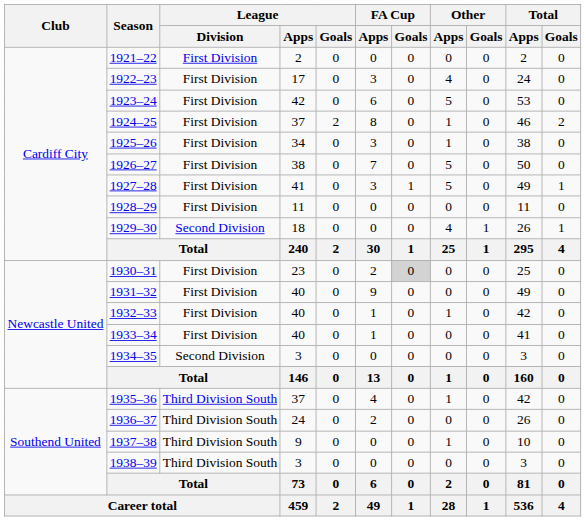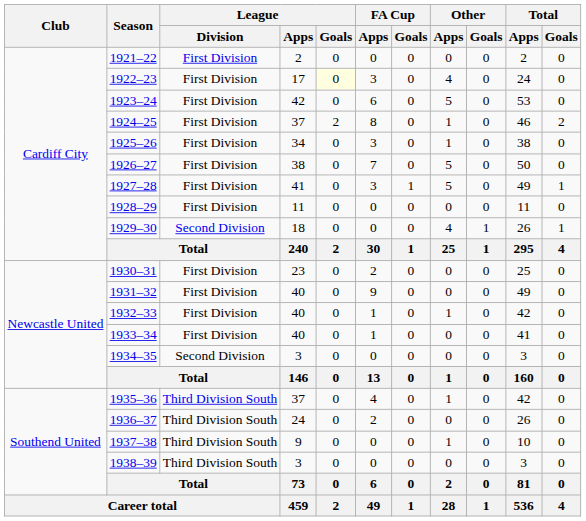(336, 79) no background -> (336, 79) lightyellow background
(411, 270) lightgrey background -> (411, 270) no background
